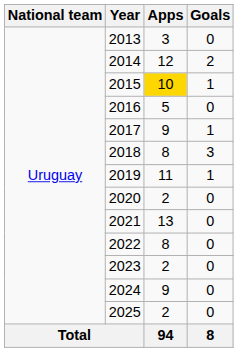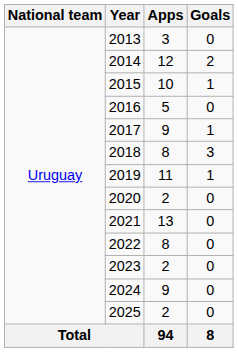(166, 84) gold background -> (166, 84) no background
